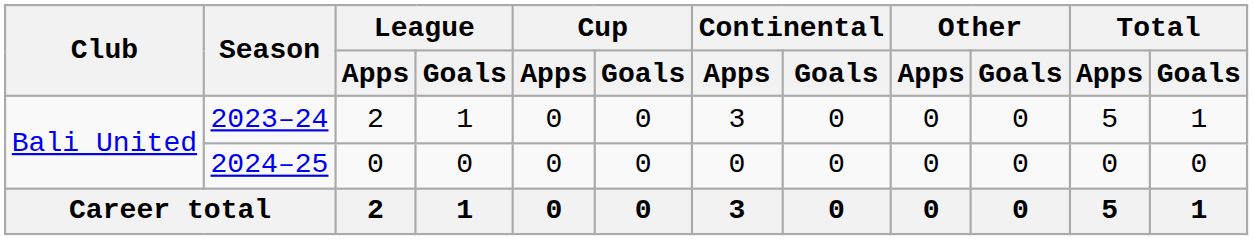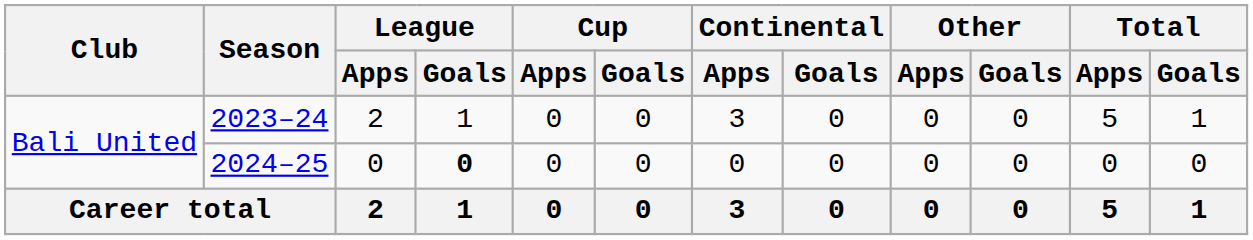(465, 165) normal -> (465, 165) bold
